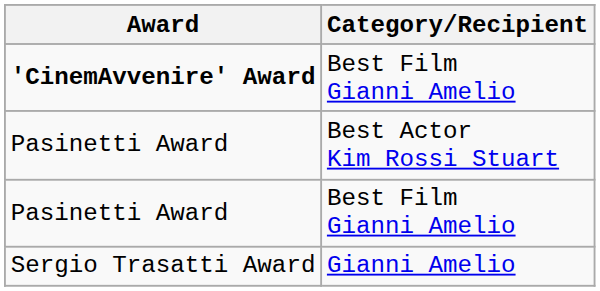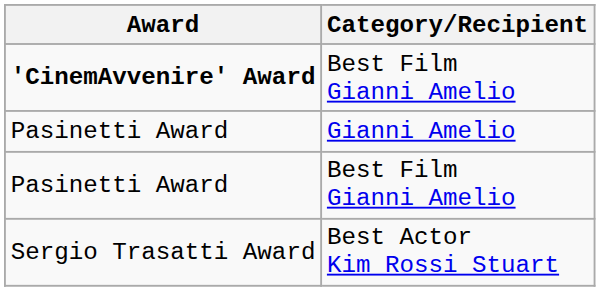(443, 145) Best Actor Kim Rossi Stuart -> (421, 131) Gianni Amelio
(421, 266) Gianni Amelio -> (443, 252) Best Actor Kim Rossi Stuart
